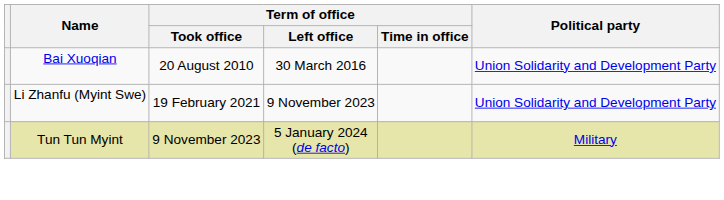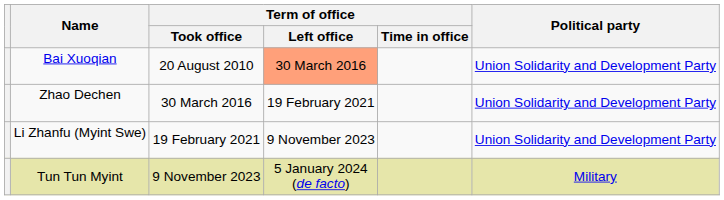(321, 66) no background -> (321, 66) lightsalmon background
+ row: (80, 95)
